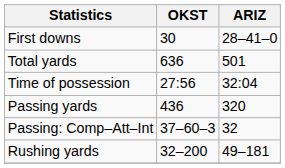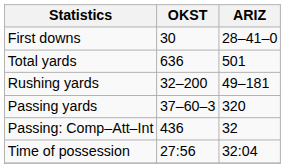rows swapped: (53, 151) <-> (69, 83)
(172, 106) 436 -> (188, 106) 37–60–3
(188, 128) 37–60–3 -> (172, 128) 436
